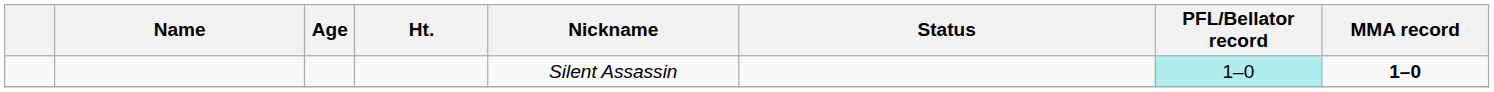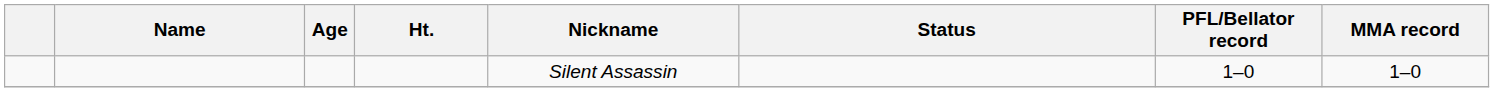(1238, 71) paleturquoise background -> (1238, 71) no background
(1405, 71) bold -> (1405, 71) normal
